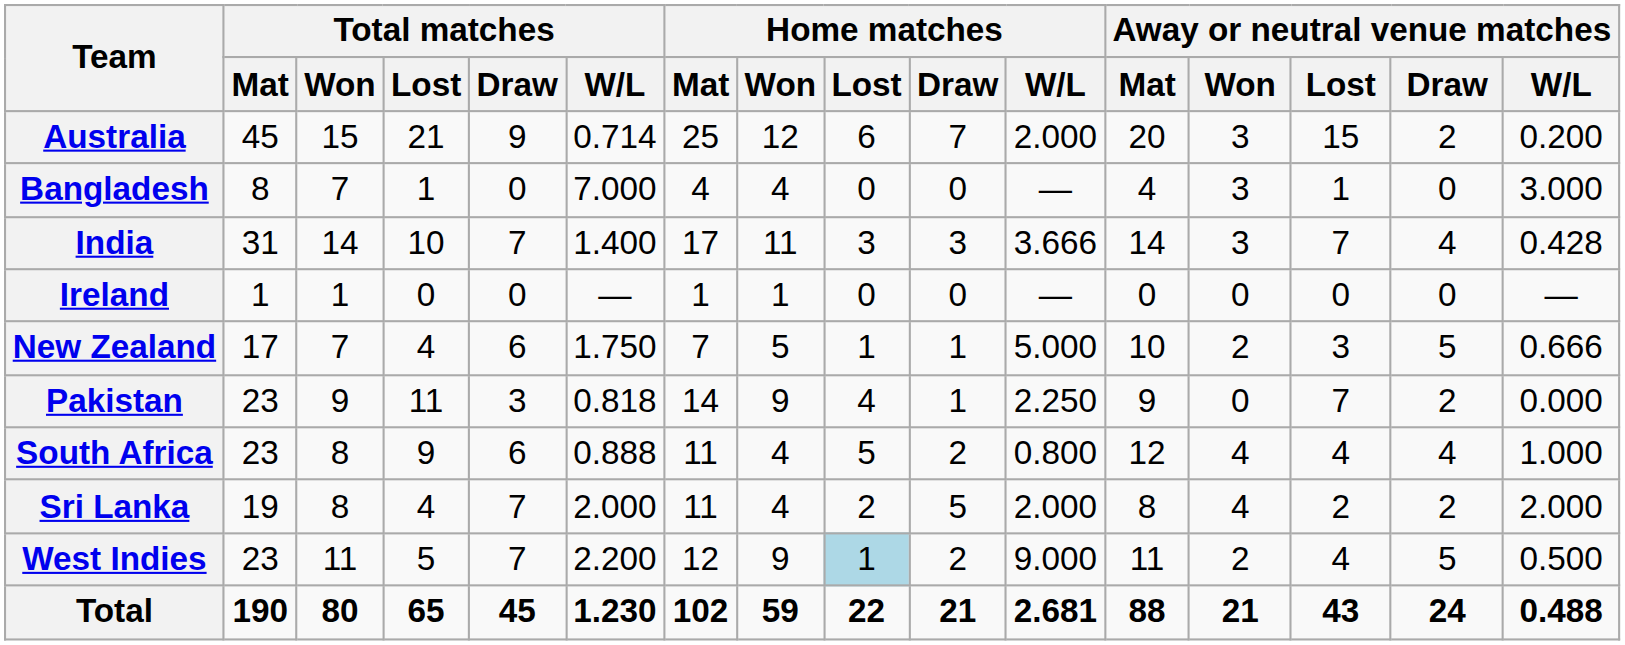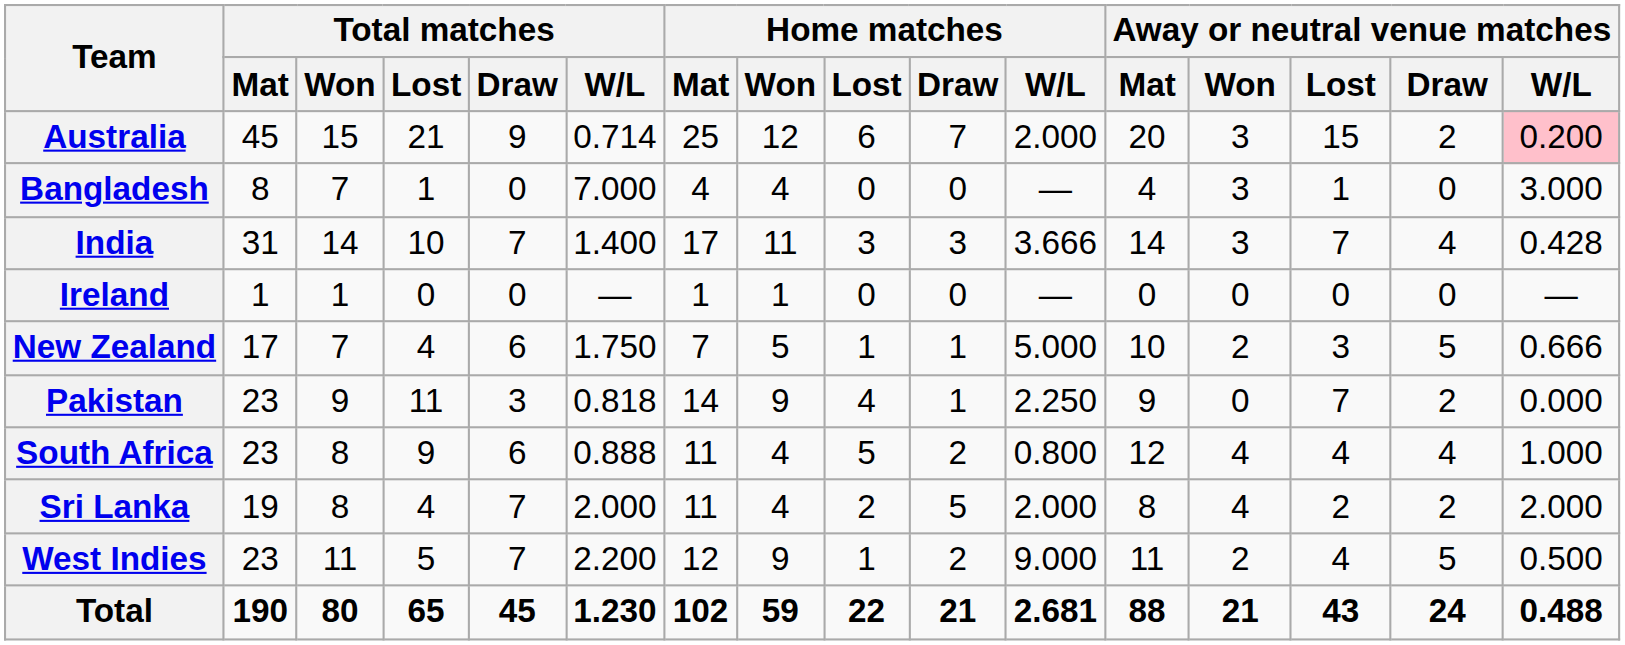(1561, 136) no background -> (1561, 136) pink background
(867, 558) lightblue background -> (867, 558) no background
